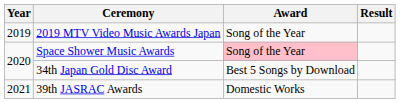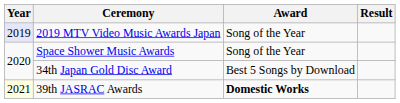(19, 32) no background -> (19, 32) lavender background
(265, 51) pink background -> (265, 51) no background
(19, 88) no background -> (19, 88) lightyellow background
(265, 88) normal -> (267, 88) bold
